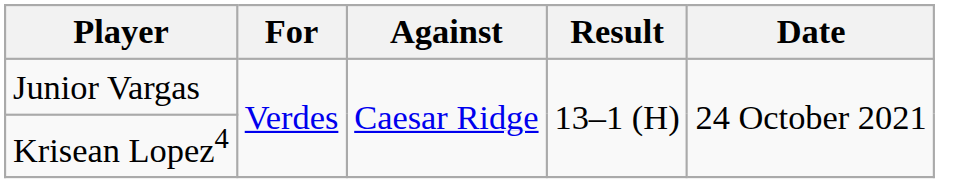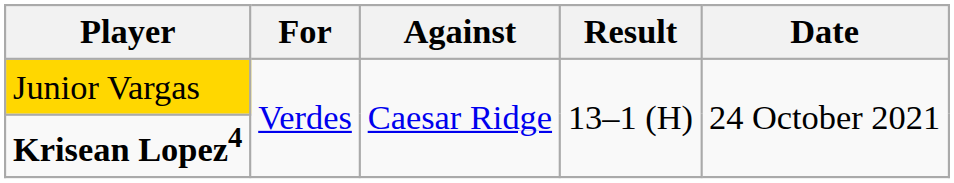(106, 86) no background -> (106, 86) gold background
(121, 145) normal -> (128, 145) bold
